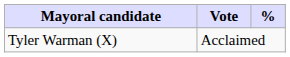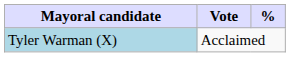(62, 39) no background -> (62, 39) lightblue background
